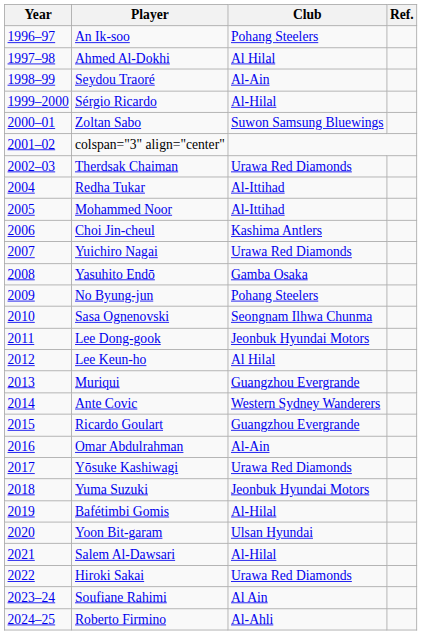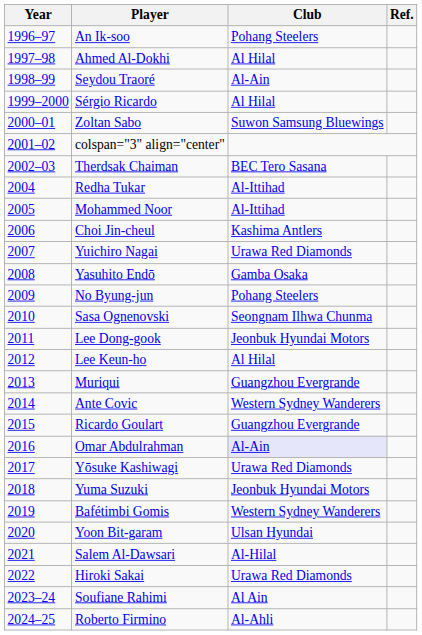(254, 101) Al-Hilal -> (253, 101) Al Hilal
(291, 166) Urawa Red Diamonds -> (279, 166) BEC Tero Sasana
(250, 446) no background -> (250, 446) lavender background
(254, 511) Al-Hilal -> (306, 511) Western Sydney Wanderers
